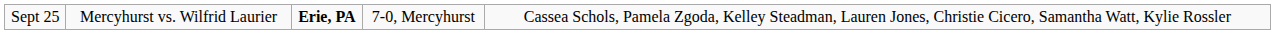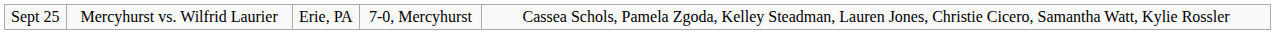(327, 17) bold -> (326, 17) normal
